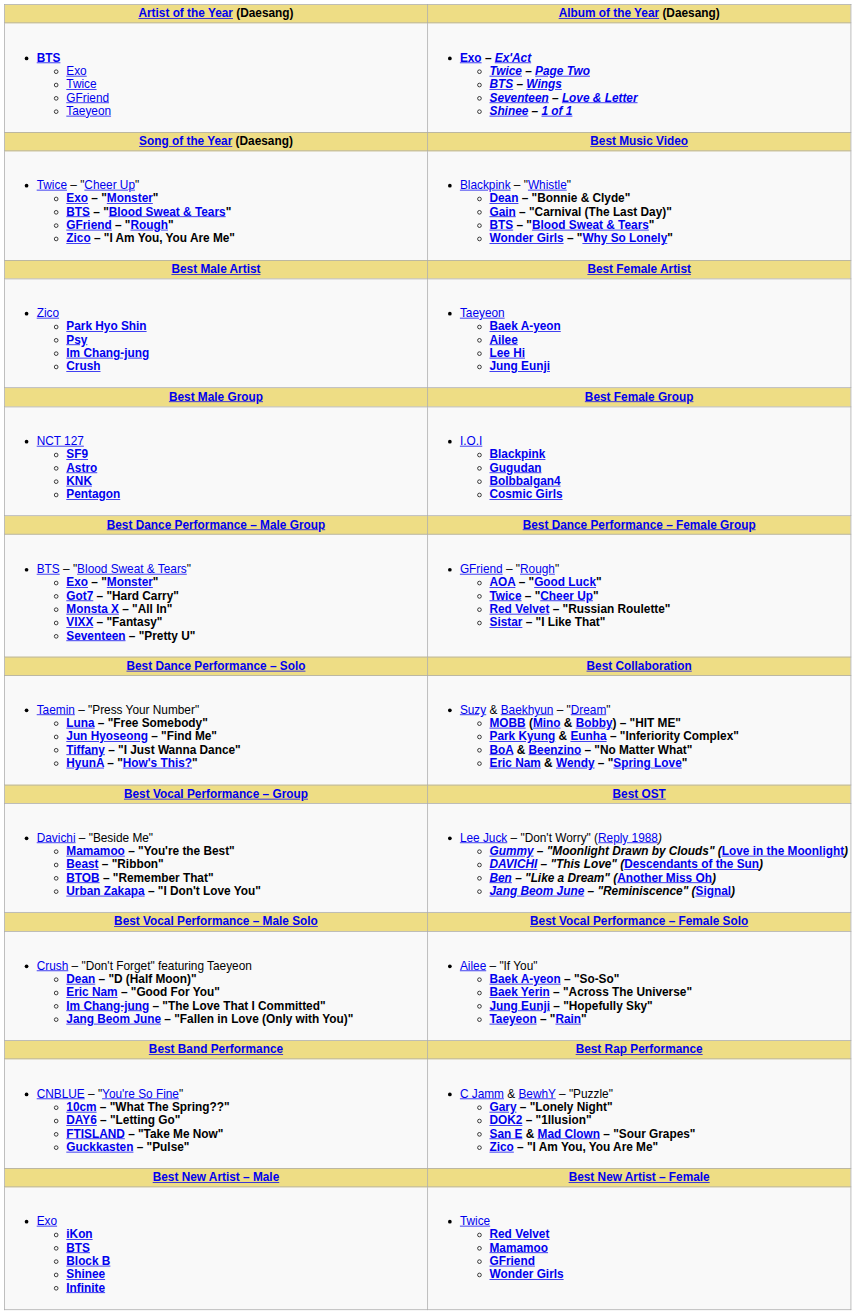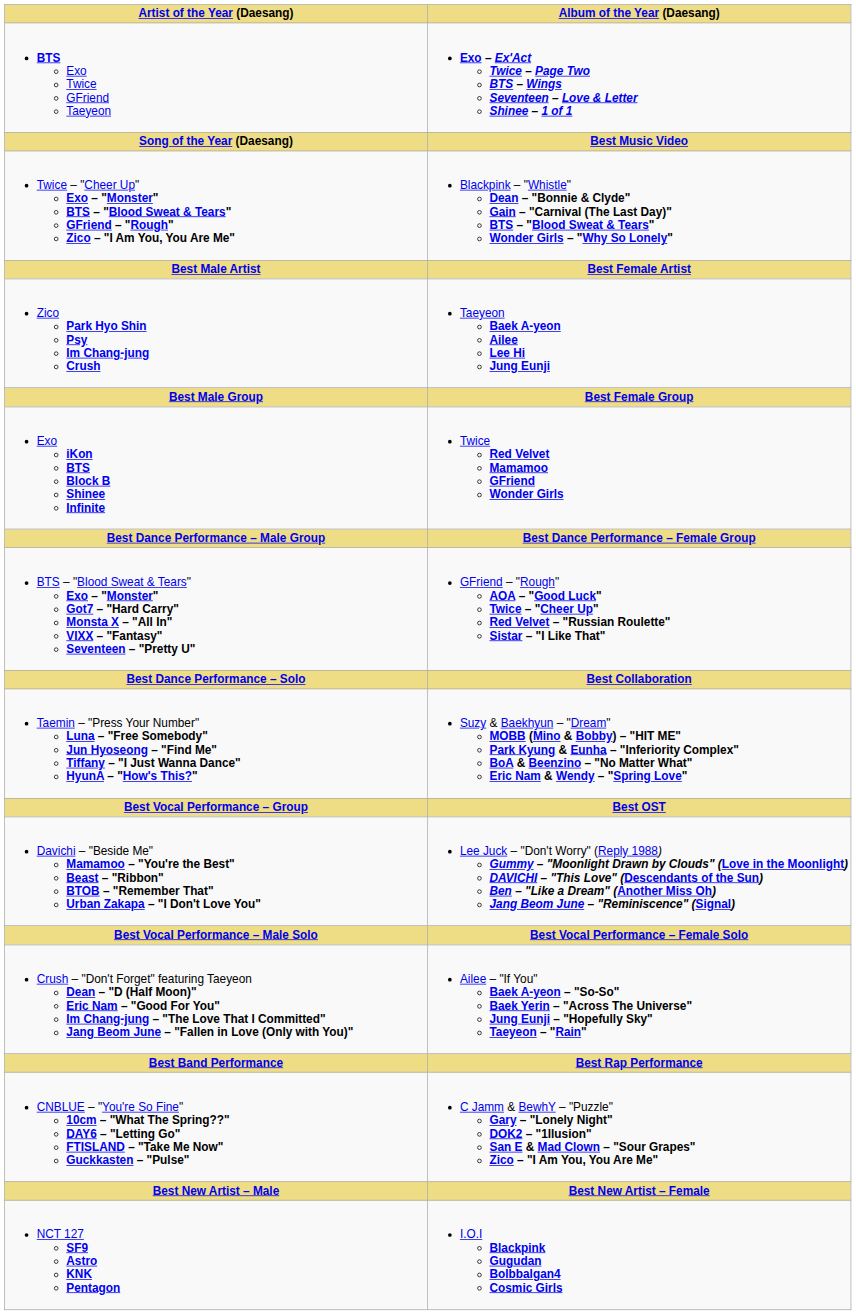rows swapped: (216, 1255) <-> (216, 468)
